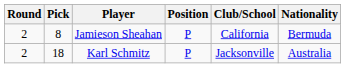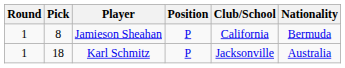(24, 34) 2 -> (24, 34) 1
(24, 53) 2 -> (24, 53) 1
